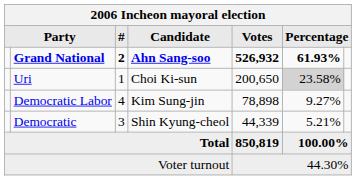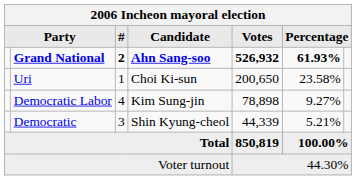(320, 79) lightgrey background -> (320, 79) no background
